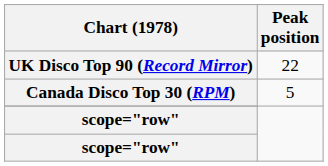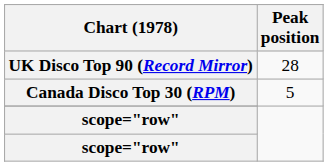(290, 65) 22 -> (290, 65) 28
